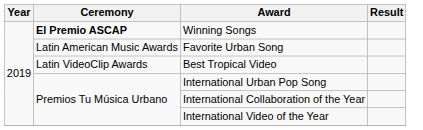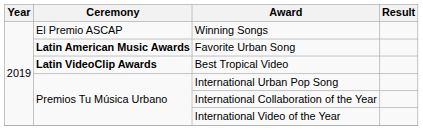(82, 30) bold -> (79, 30) normal
(107, 47) normal -> (113, 47) bold
(92, 64) normal -> (96, 64) bold
